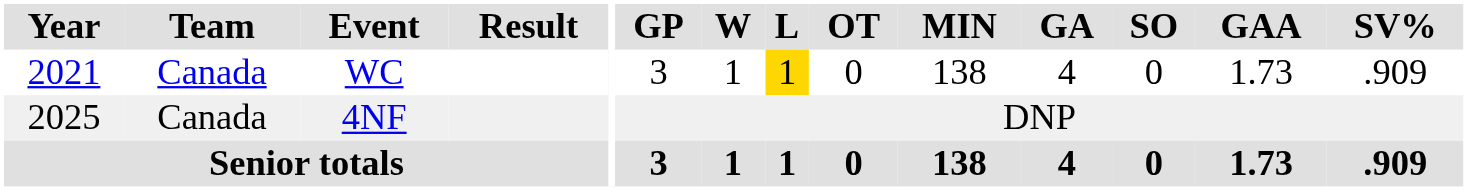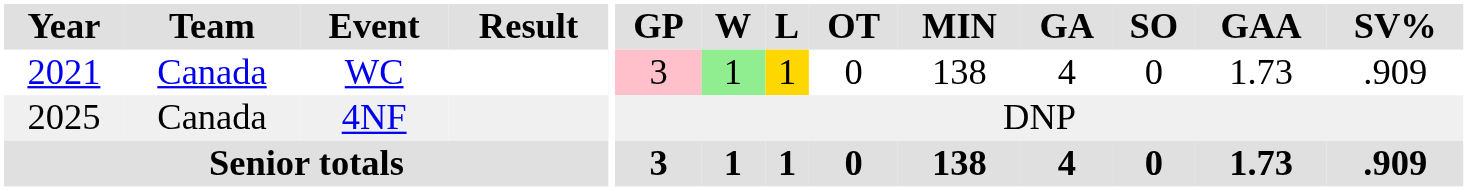(659, 71) no background -> (659, 71) pink background
(733, 71) no background -> (733, 71) lightgreen background
